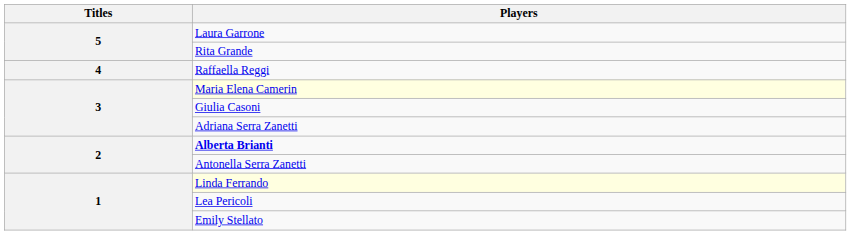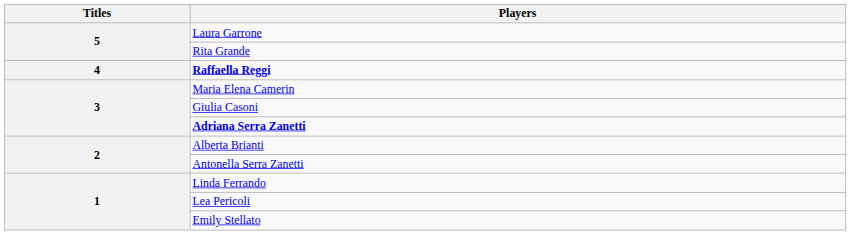(232, 70) normal -> (231, 70) bold
(246, 88) lightyellow background -> (243, 88) no background
(246, 126) normal -> (249, 126) bold
(234, 145) bold -> (228, 145) normal
(232, 182) lightyellow background -> (229, 182) no background
